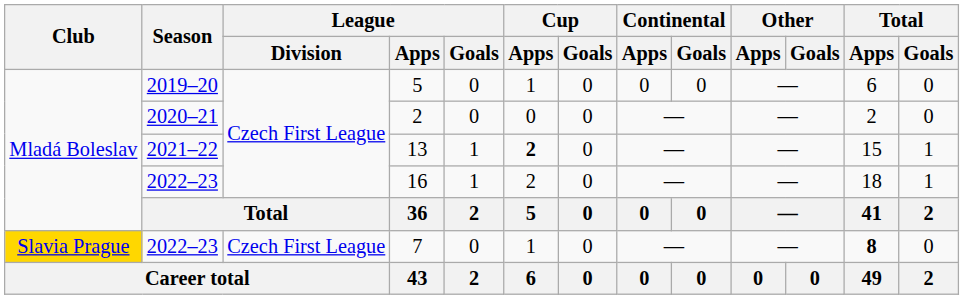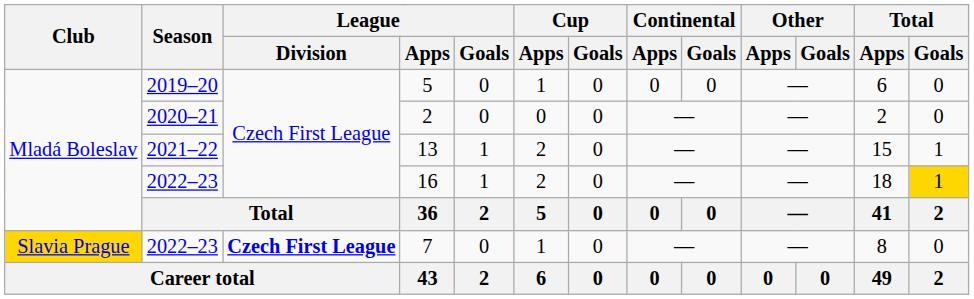(531, 149) bold -> (541, 149) normal
(928, 181) no background -> (939, 181) gold background
(306, 246) normal -> (311, 246) bold
(872, 246) bold -> (882, 246) normal
